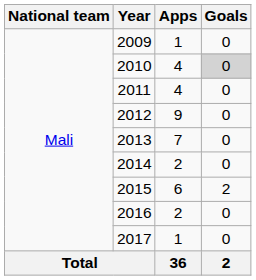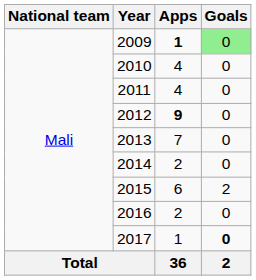(178, 41) normal -> (178, 41) bold
(226, 41) no background -> (226, 41) lightgreen background
(226, 66) lightgrey background -> (226, 66) no background
(178, 115) normal -> (178, 115) bold
(226, 238) normal -> (226, 238) bold
